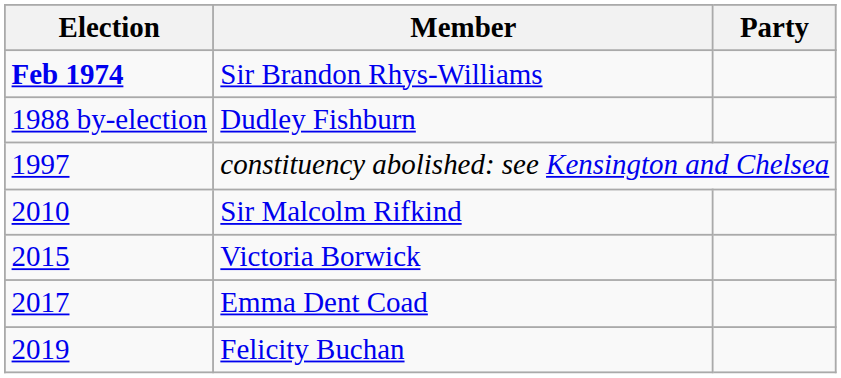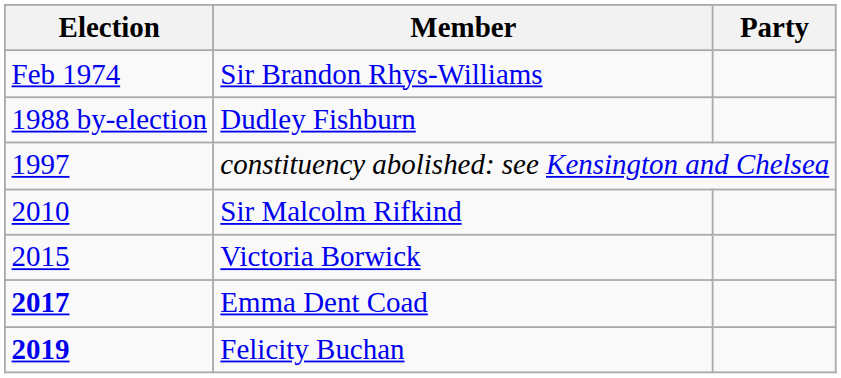(67, 73) bold -> (66, 73) normal
(41, 303) normal -> (41, 303) bold
(41, 348) normal -> (41, 348) bold
